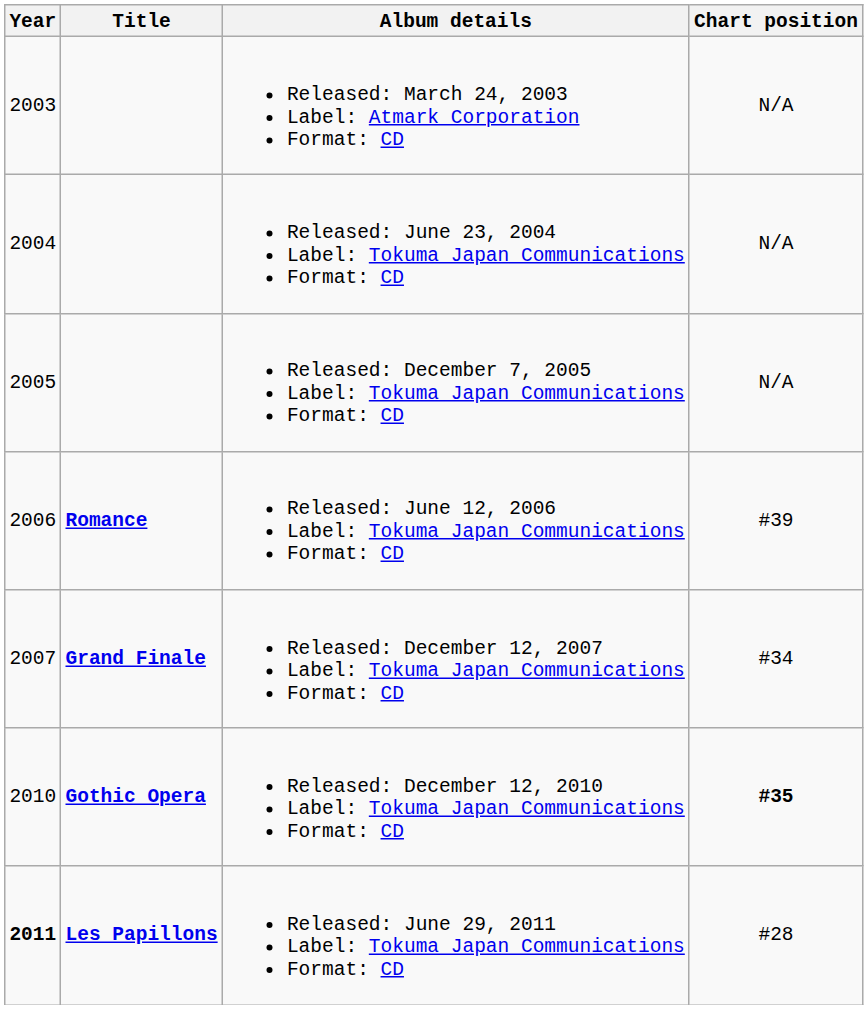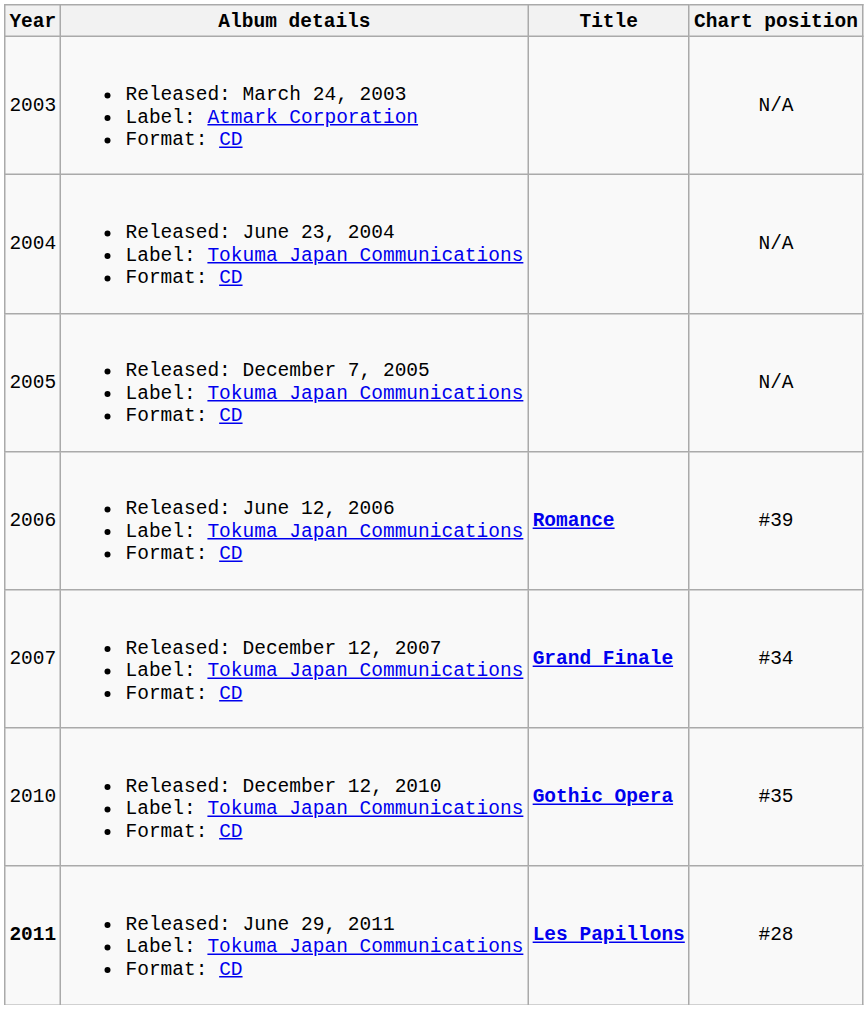columns swapped: (142, 21) <-> (456, 21)
(776, 797) bold -> (776, 797) normal
